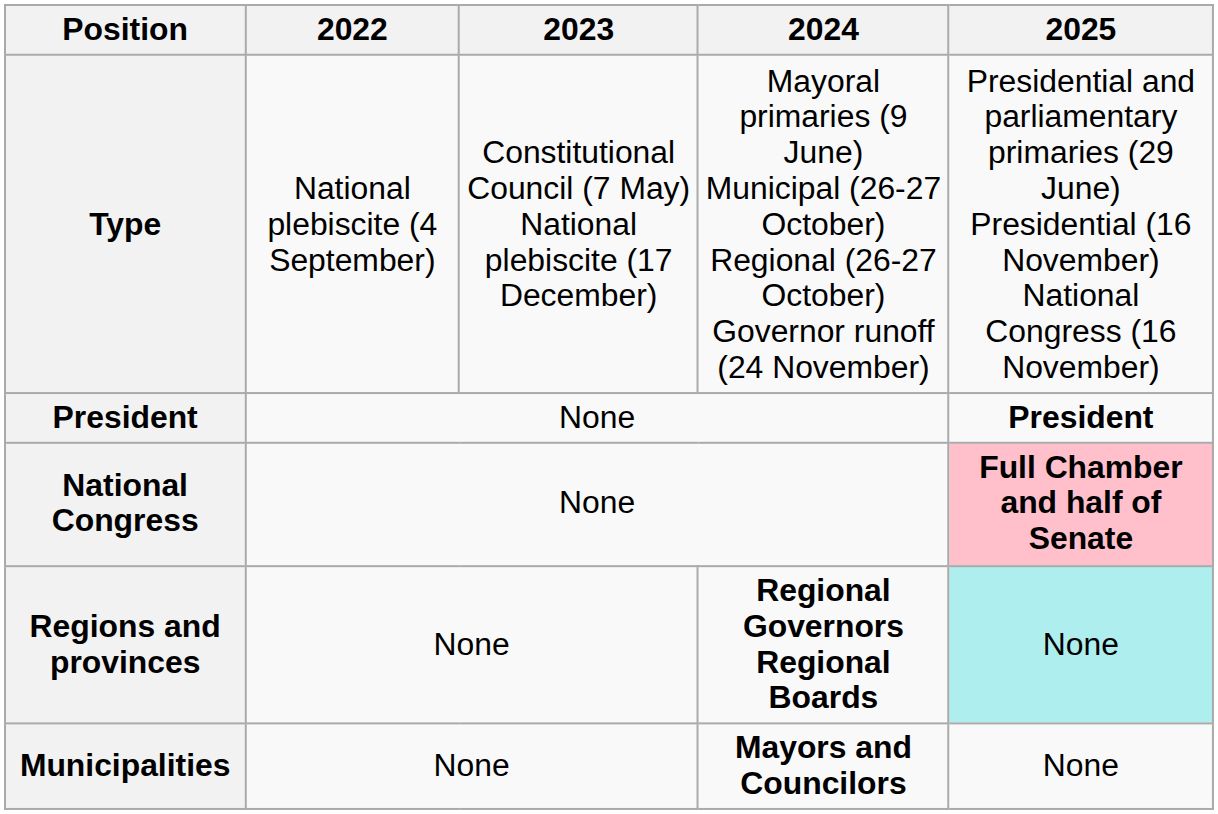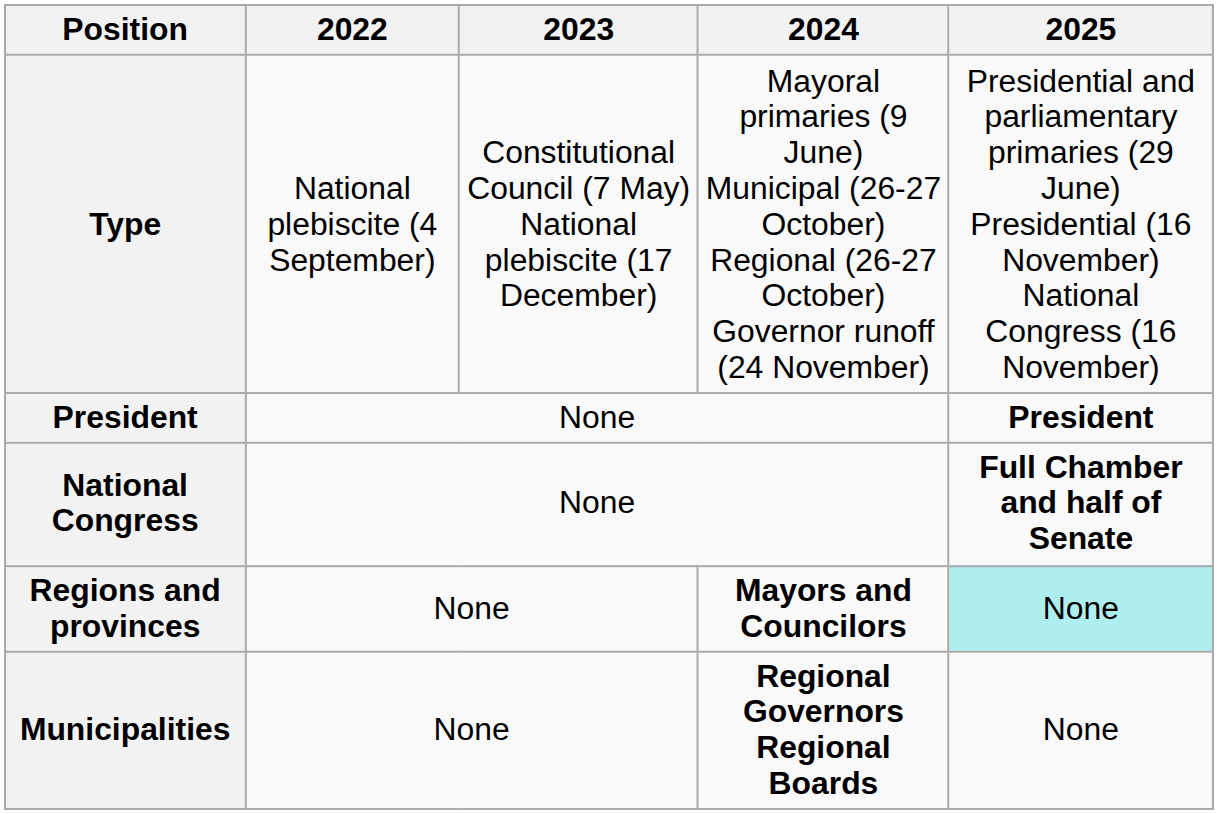(1081, 503) pink background -> (1081, 503) no background
(823, 643) Regional Governors Regional Boards -> (823, 607) Mayors and Councilors
(823, 765) Mayors and Councilors -> (823, 729) Regional Governors Regional Boards
